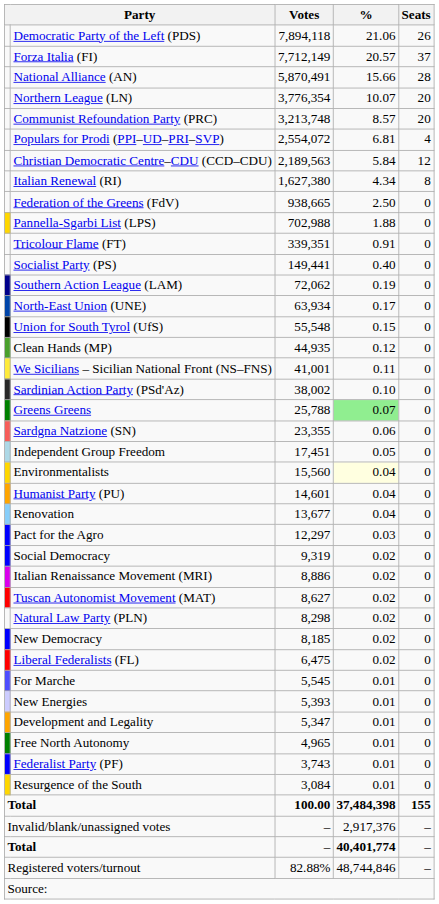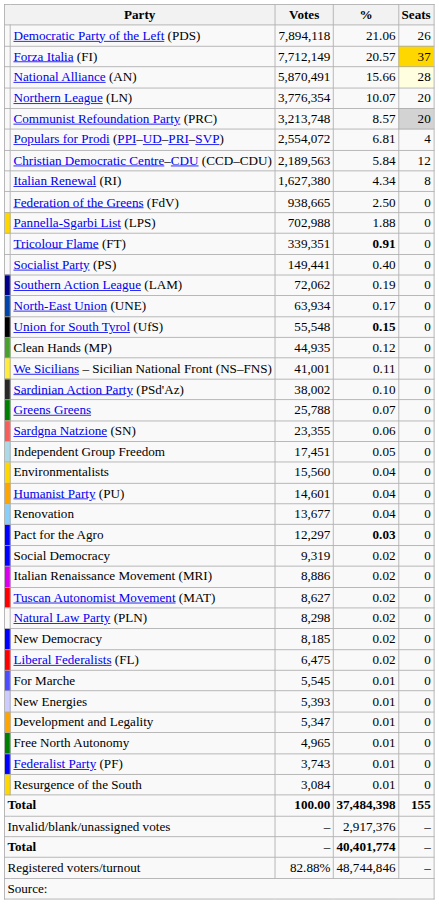(424, 56) no background -> (424, 56) gold background
(424, 77) no background -> (424, 77) lightyellow background
(424, 118) no background -> (424, 118) lightgrey background
(384, 243) normal -> (384, 243) bold
(384, 327) normal -> (384, 327) bold
(384, 410) lightgreen background -> (384, 410) no background
(384, 472) lightyellow background -> (384, 472) no background
(384, 535) normal -> (384, 535) bold
